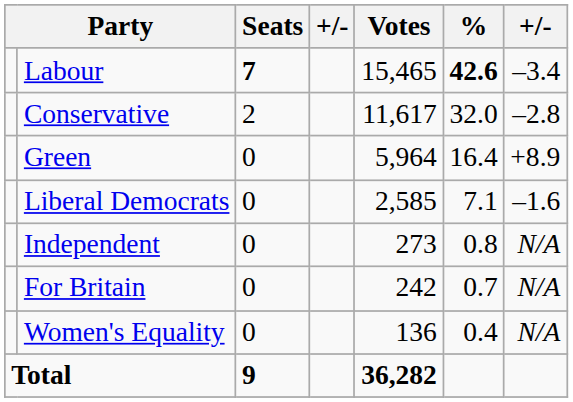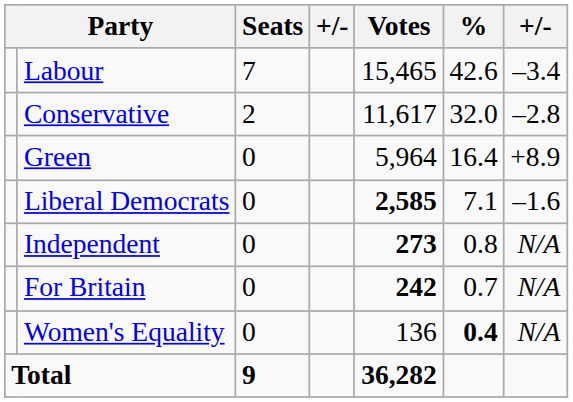(249, 69) bold -> (249, 69) normal
(474, 69) bold -> (474, 69) normal
(406, 200) normal -> (406, 200) bold
(416, 244) normal -> (416, 244) bold
(416, 288) normal -> (416, 288) bold
(480, 331) normal -> (480, 331) bold
